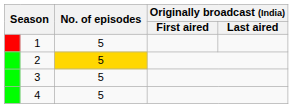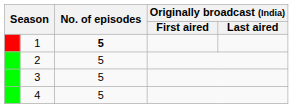(101, 43) normal -> (101, 43) bold
(101, 60) gold background -> (101, 60) no background
